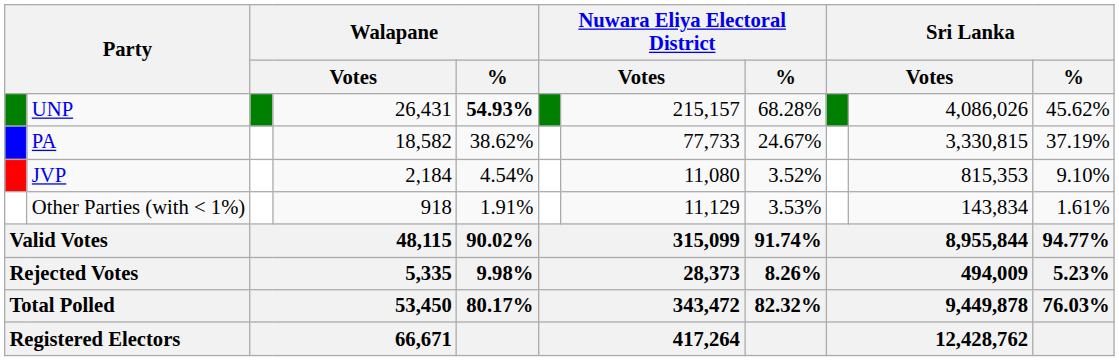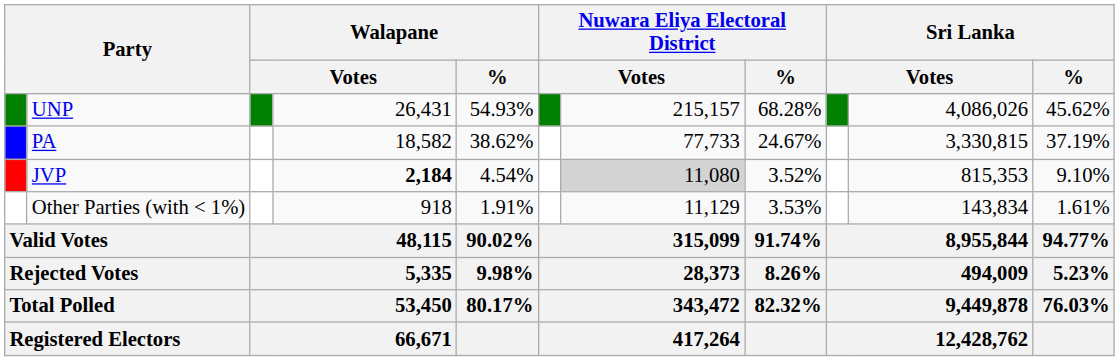(500, 109) bold -> (502, 109) normal
(429, 175) normal -> (429, 175) bold
(712, 175) no background -> (712, 175) lightgrey background
